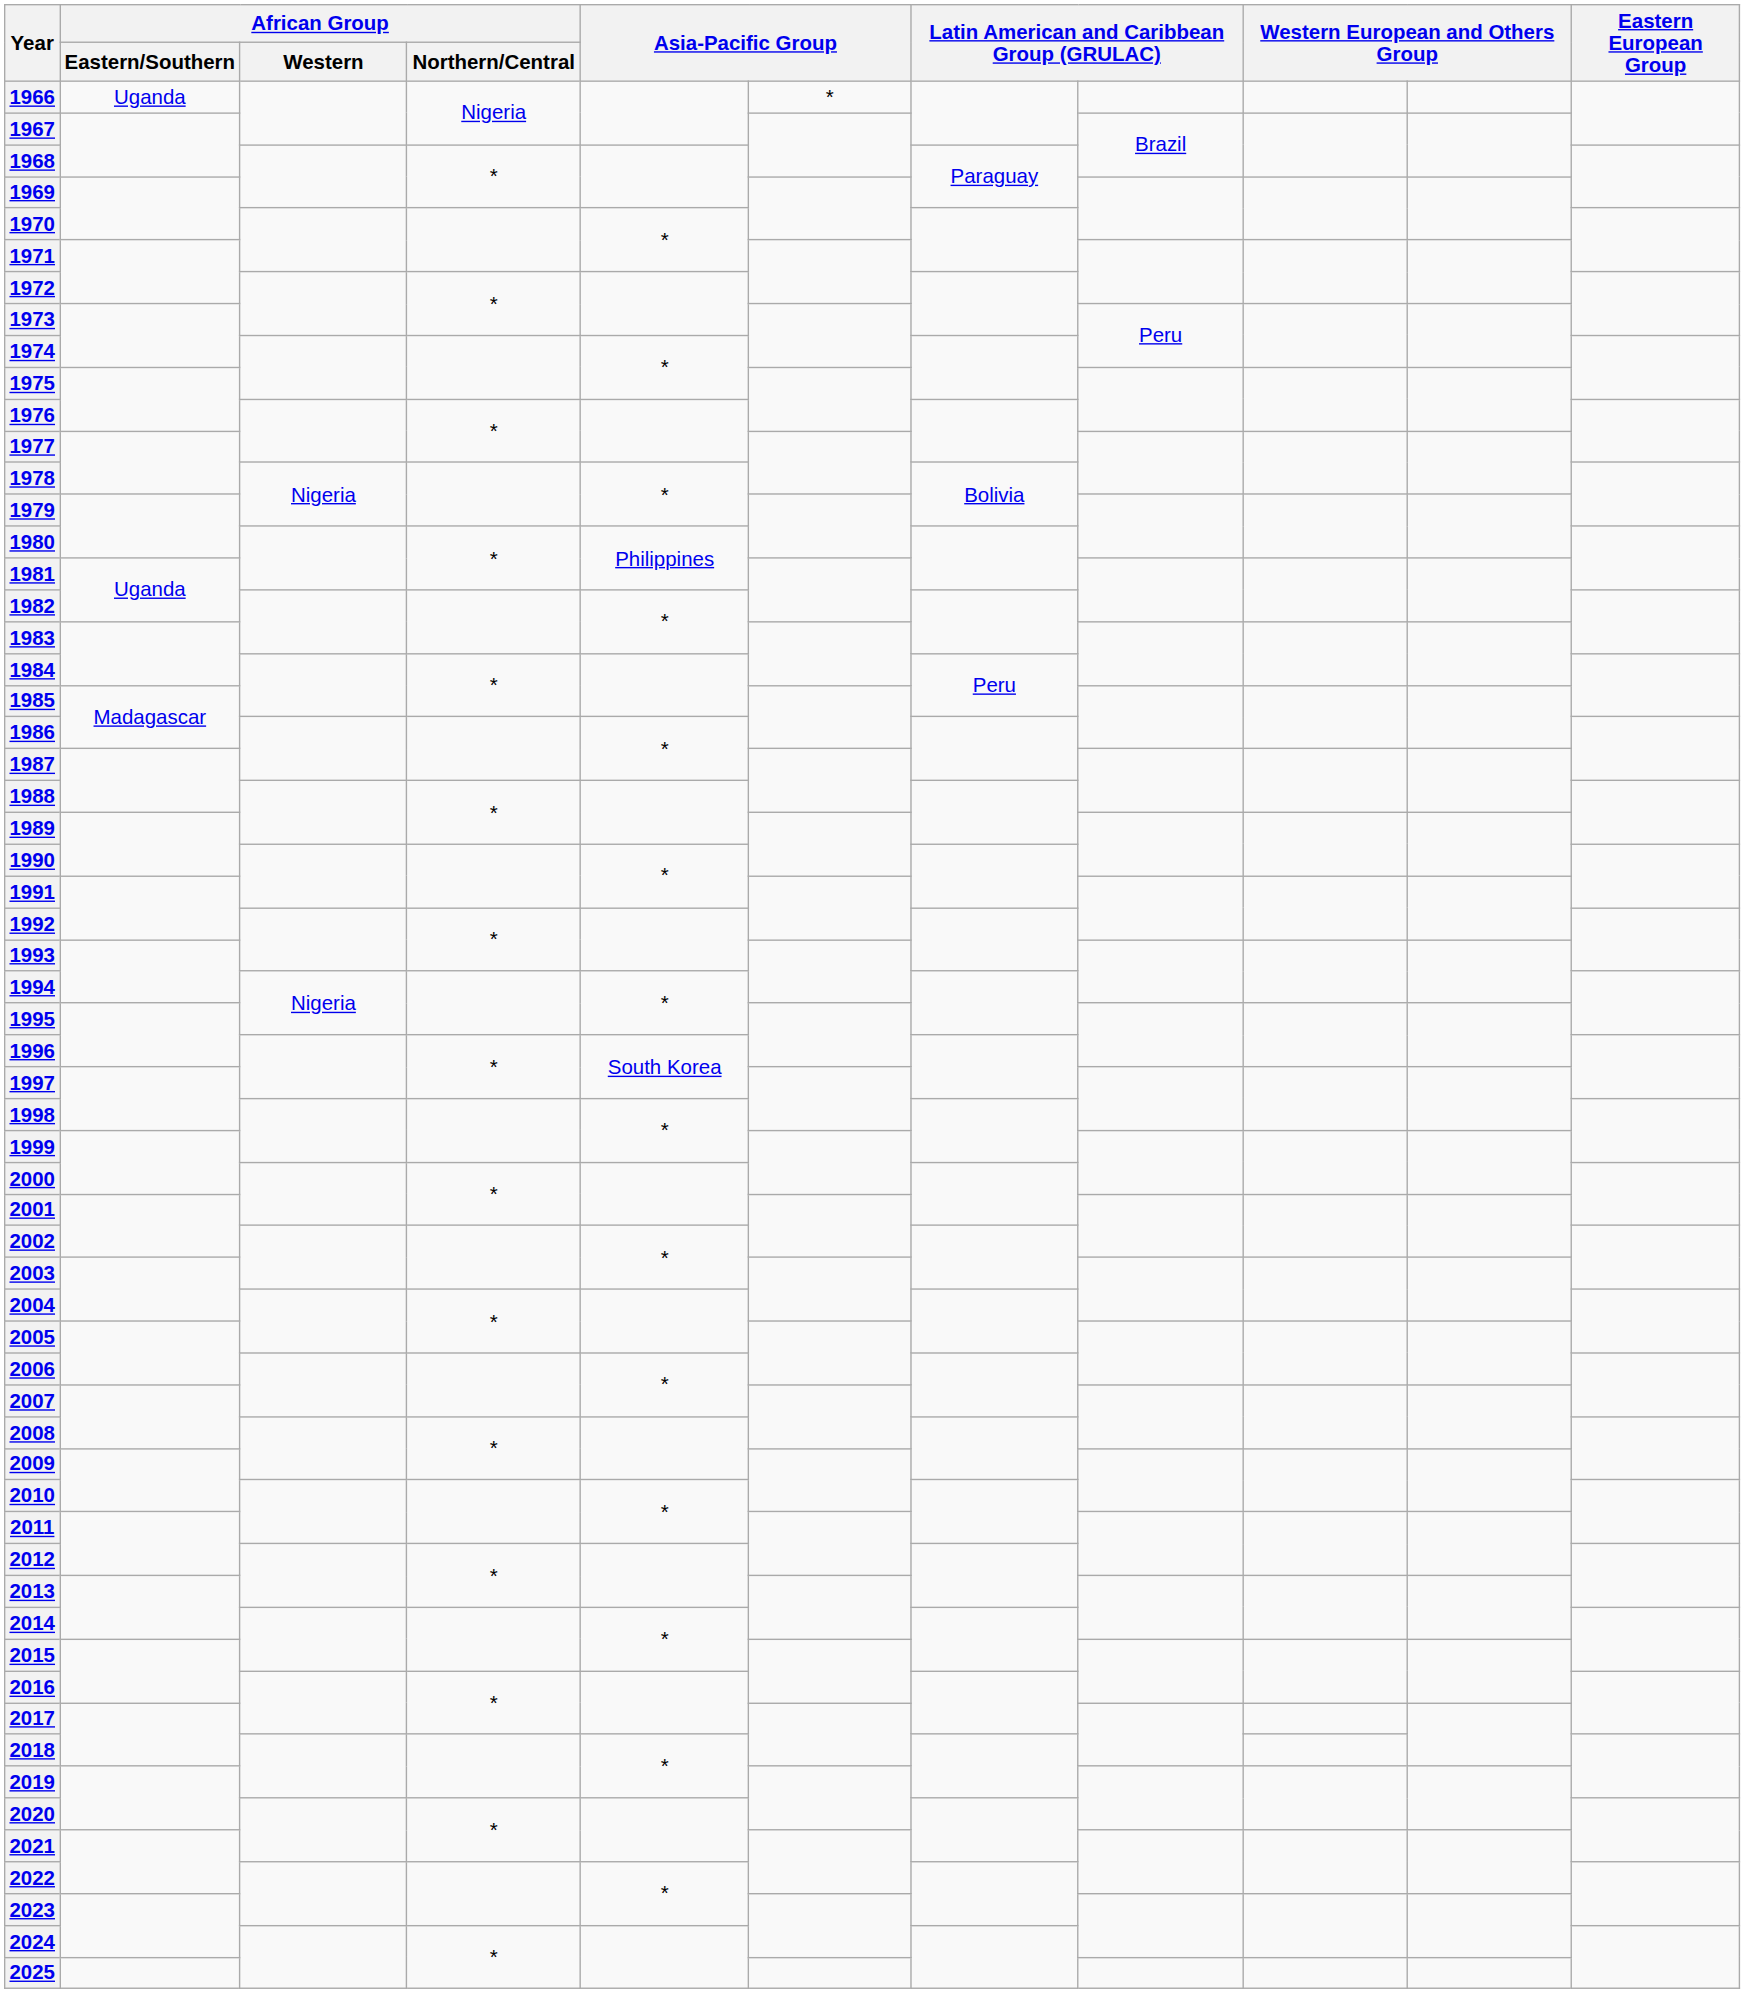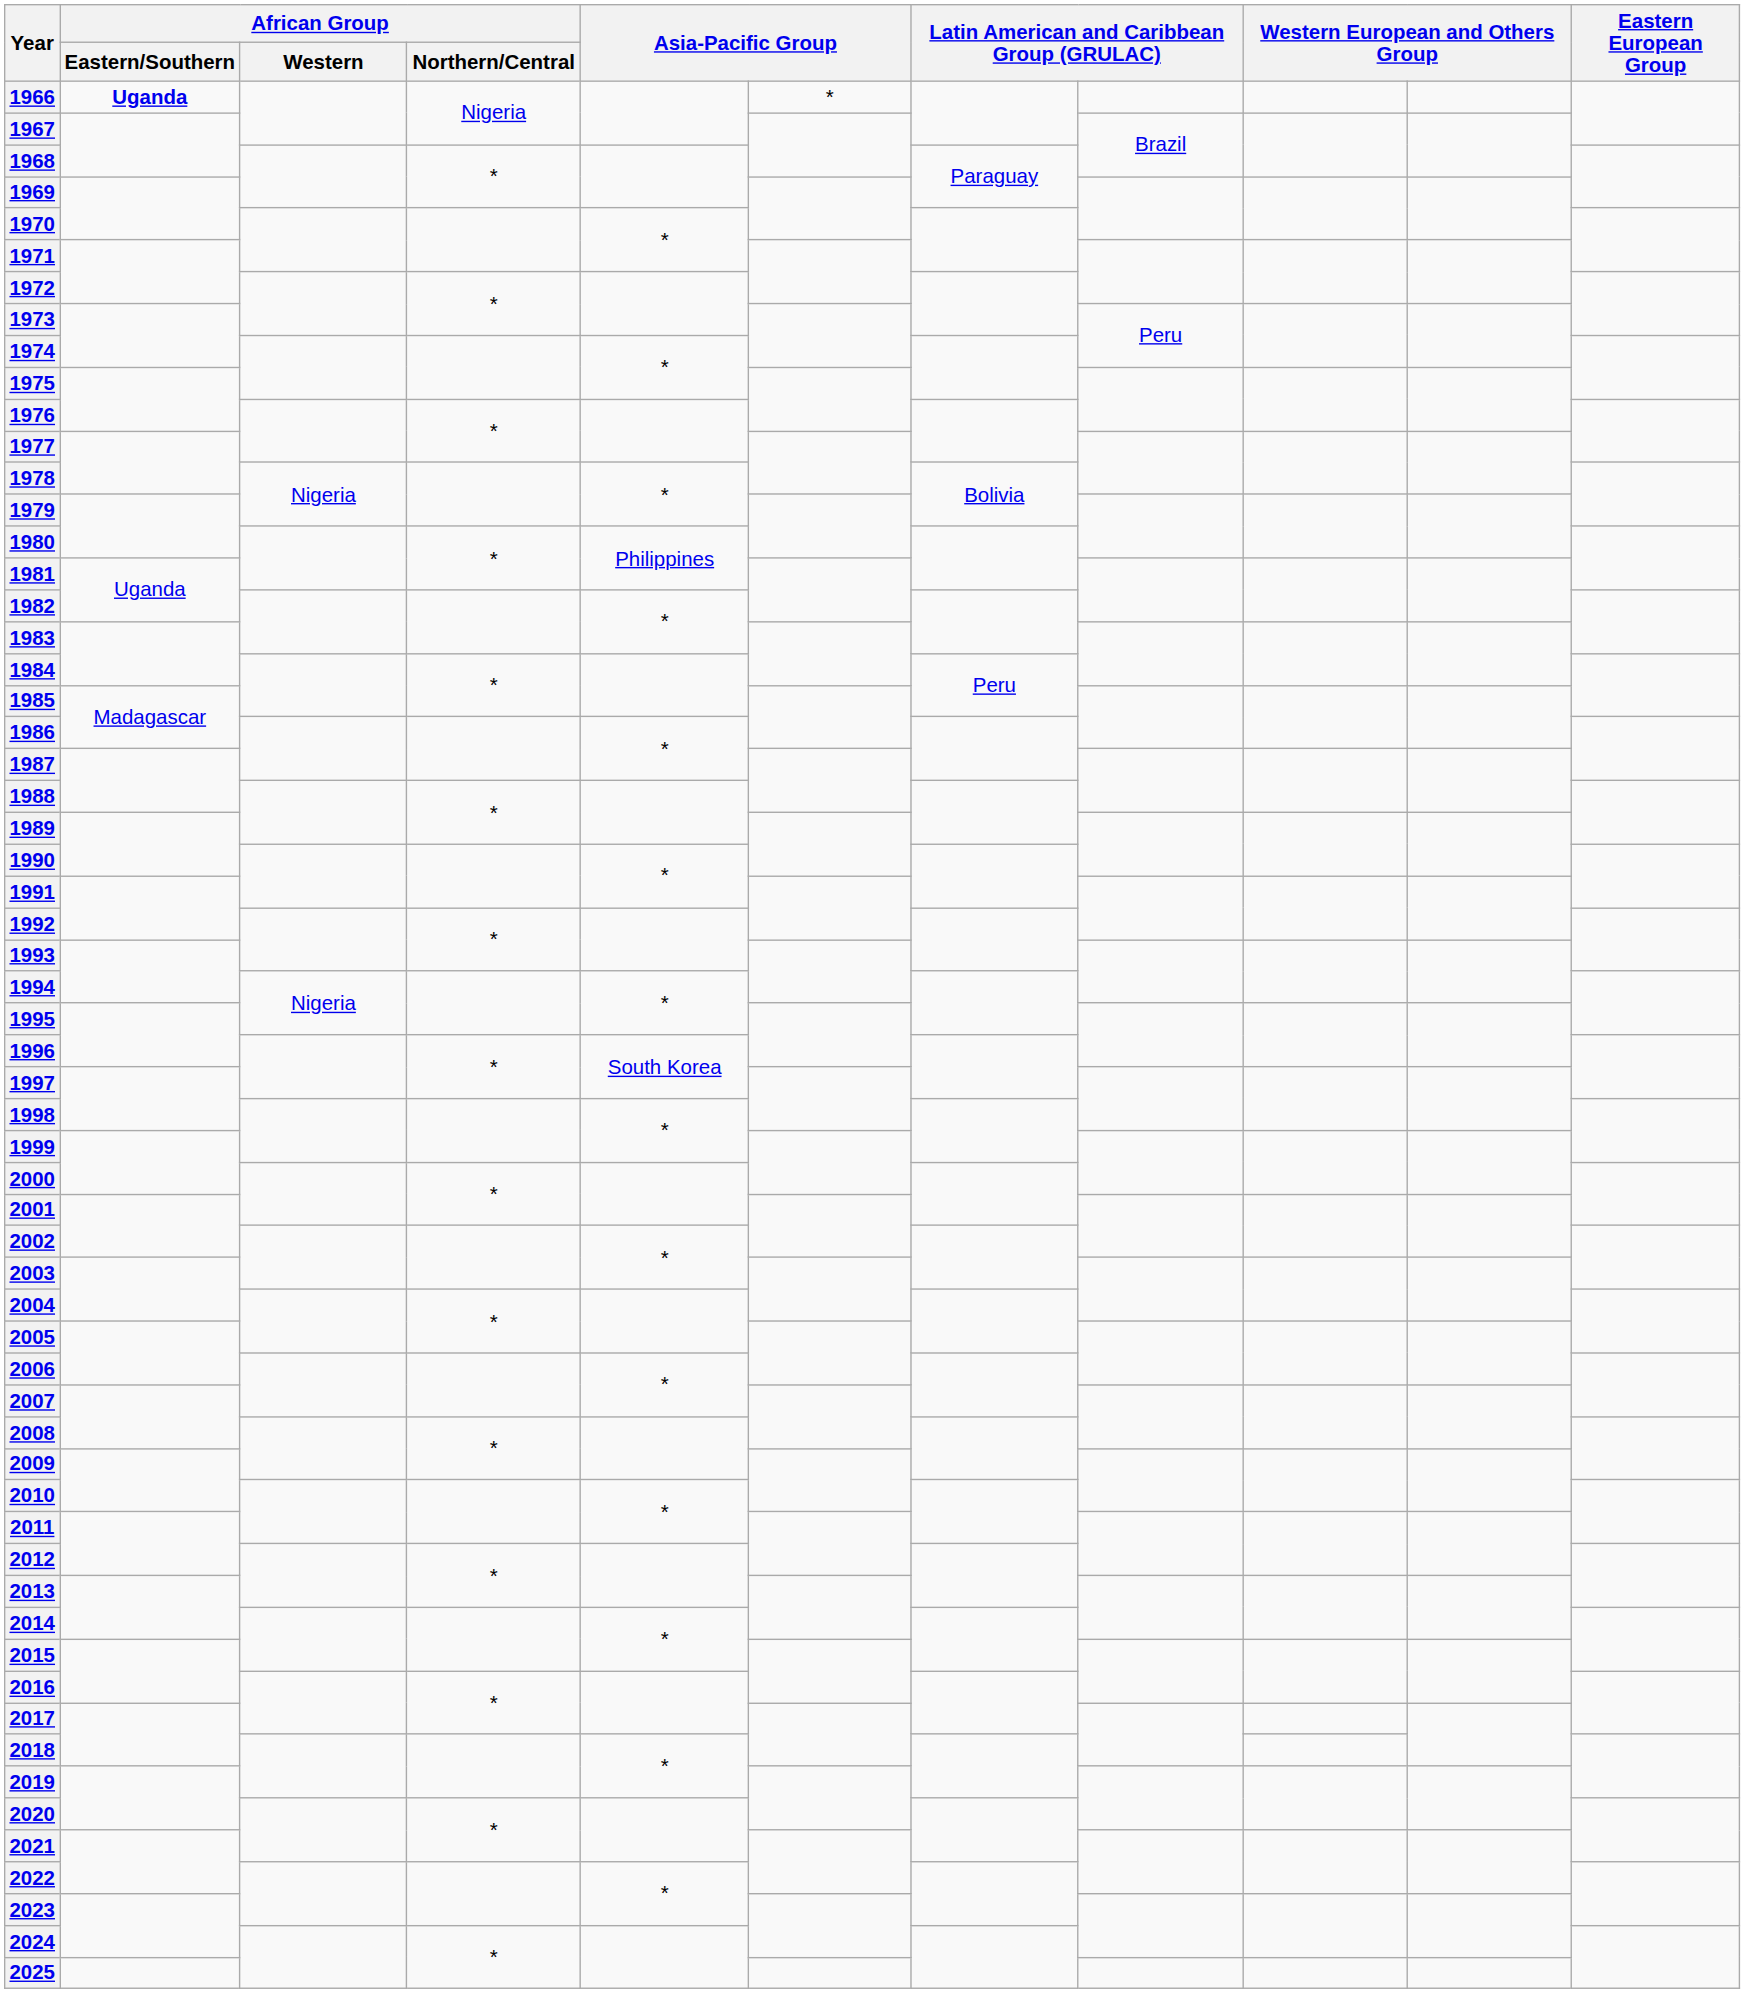(150, 97) normal -> (150, 97) bold
